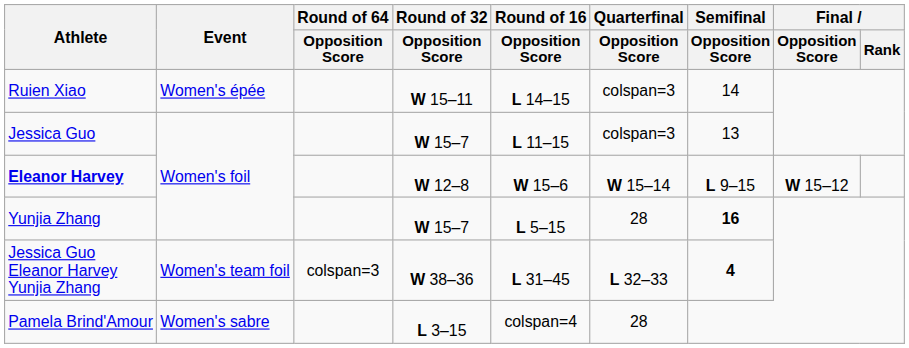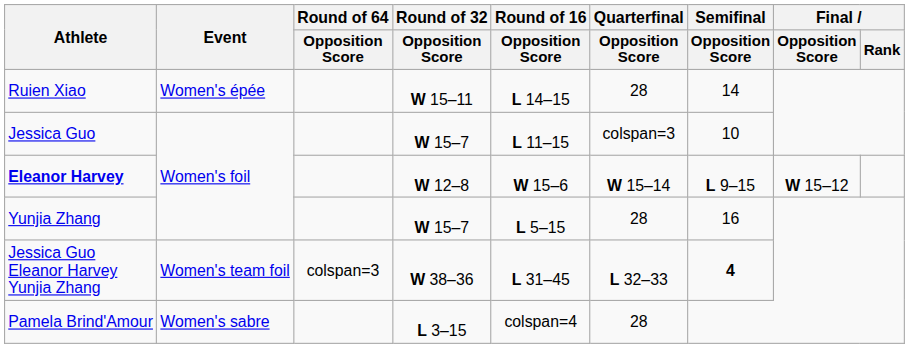(639, 91) colspan=3 -> (639, 91) 28
(730, 134) 13 -> (730, 134) 10
(730, 219) bold -> (730, 219) normal
